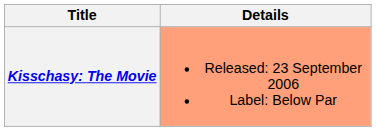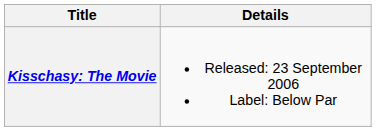(265, 85) lightsalmon background -> (265, 85) no background
